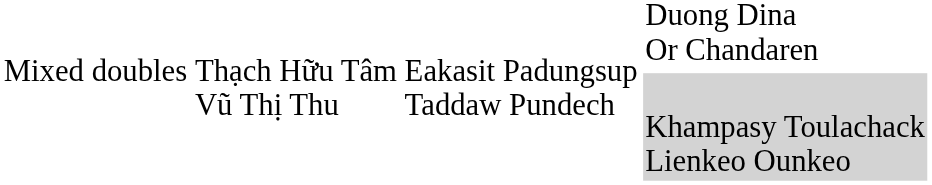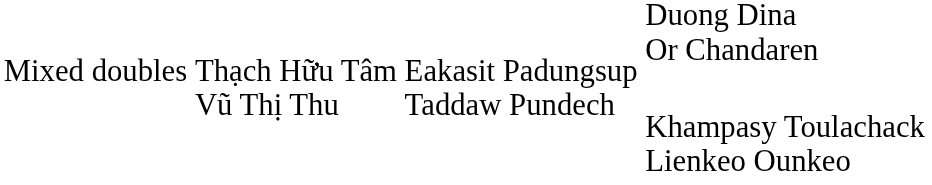(785, 143) lightgrey background -> (785, 143) no background
